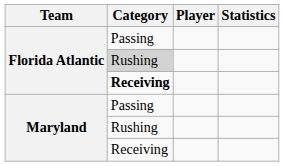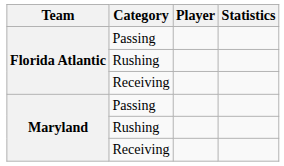(134, 60) lightgrey background -> (136, 60) no background
(140, 82) bold -> (141, 82) normal
